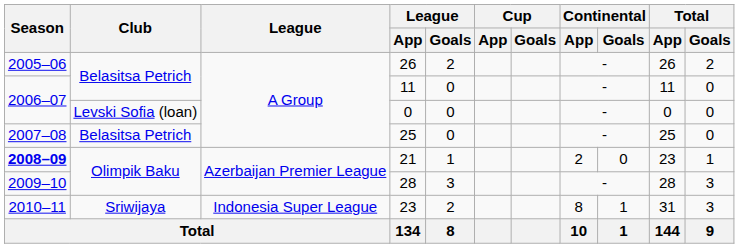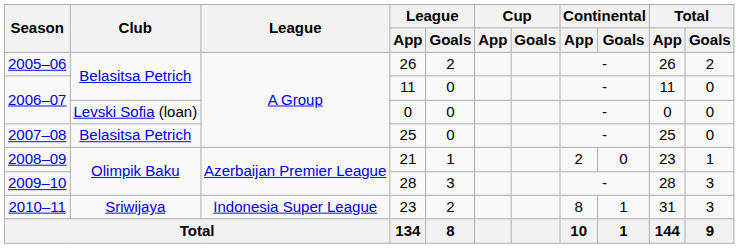(37, 159) bold -> (37, 159) normal
